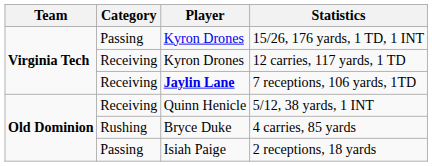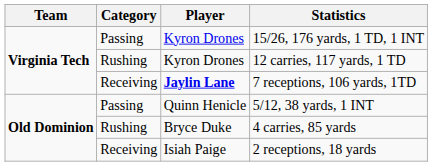(129, 60) Receiving -> (124, 60) Rushing
(129, 105) Receiving -> (122, 105) Passing
(122, 149) Passing -> (129, 149) Receiving
